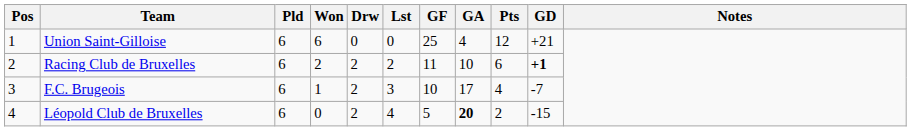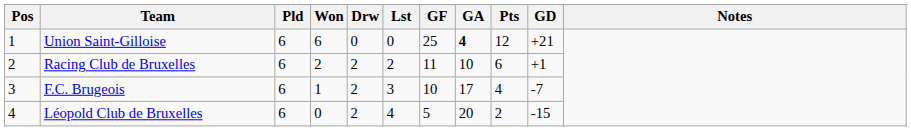(462, 41) normal -> (462, 41) bold
(539, 65) bold -> (539, 65) normal
(466, 113) bold -> (466, 113) normal
